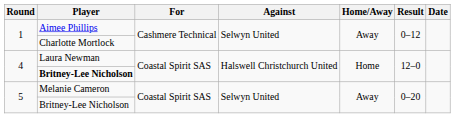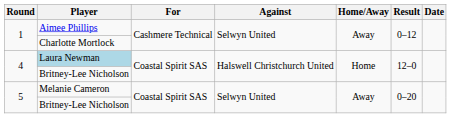(69, 58) no background -> (69, 58) lightblue background
(86, 74) bold -> (84, 74) normal
